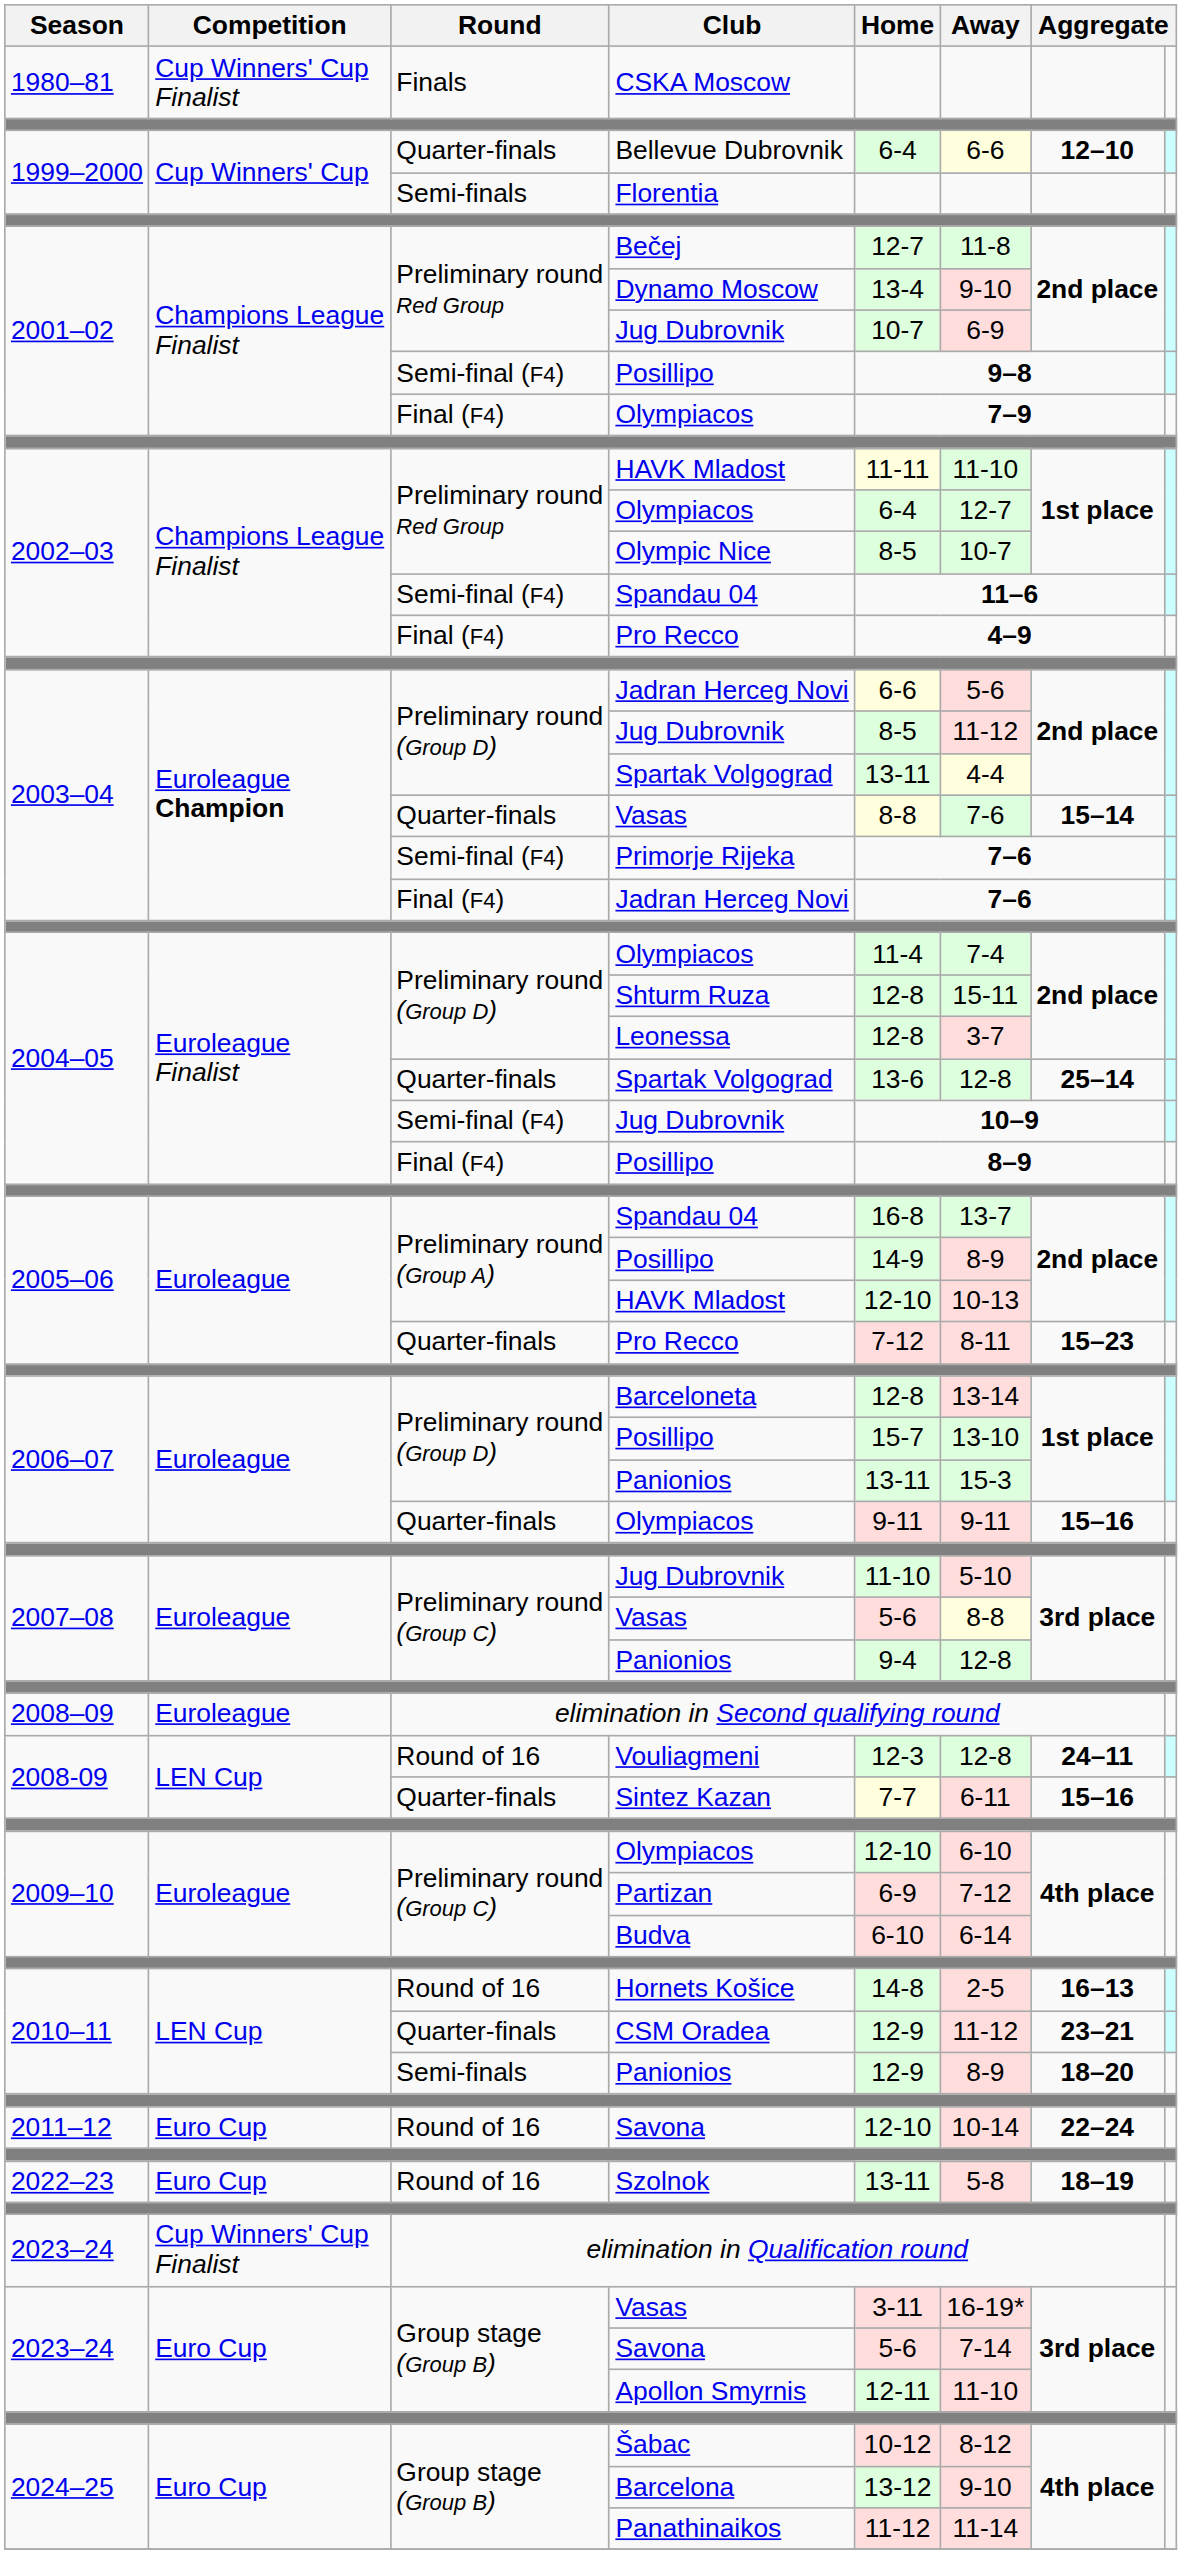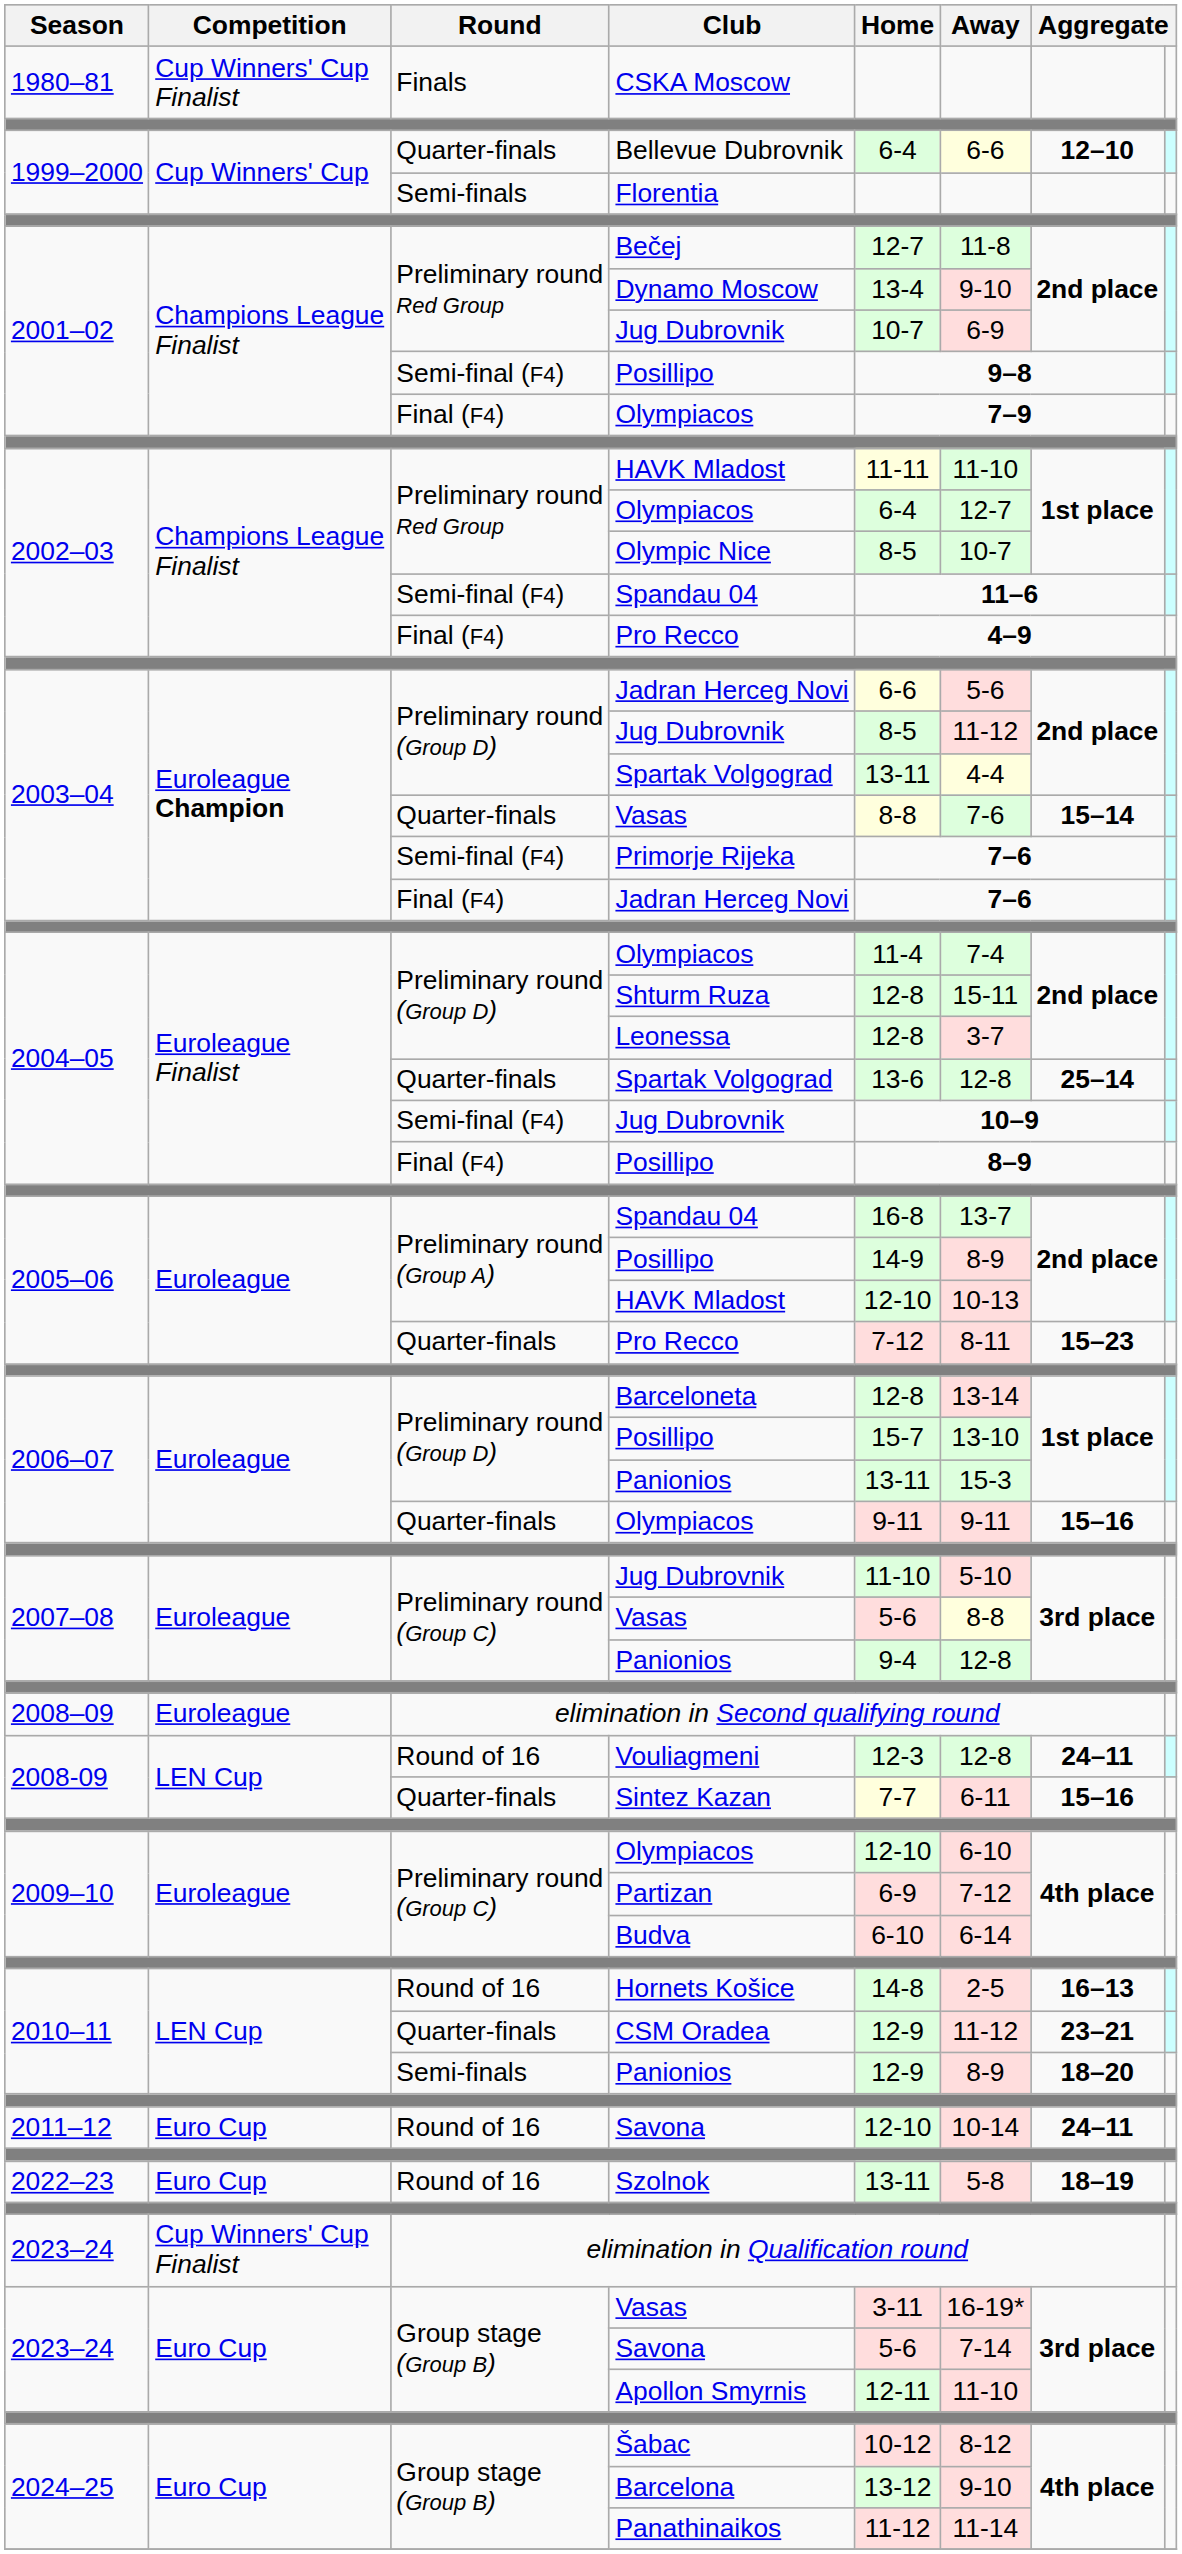(1097, 2127) 22–24 -> (1097, 2127) 24–11
